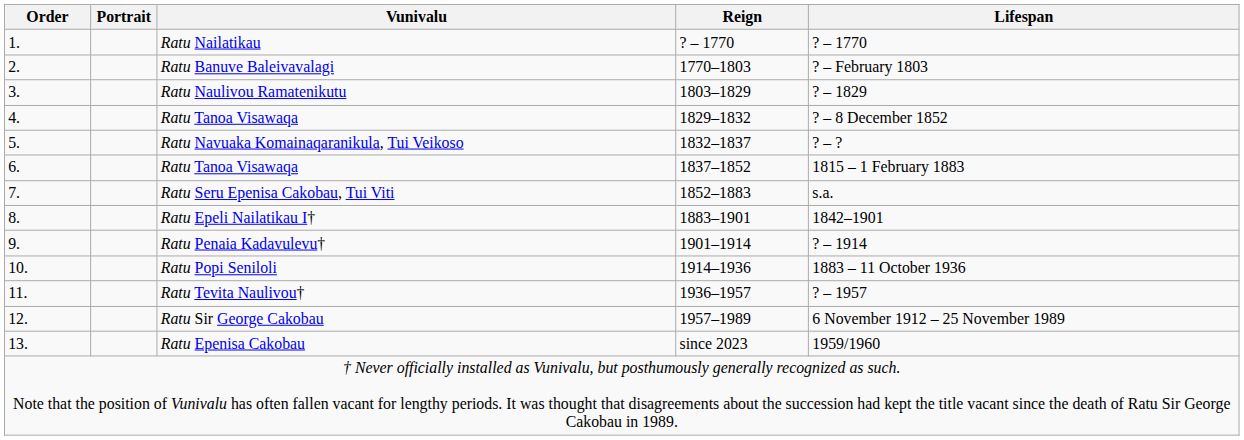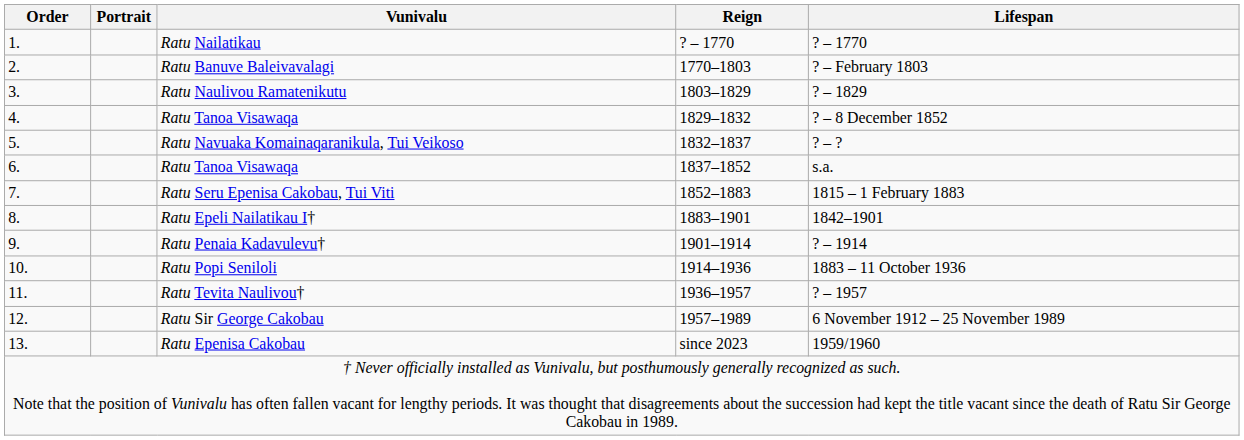(888, 167) 1815 – 1 February 1883 -> (823, 167) s.a.
(823, 192) s.a. -> (888, 192) 1815 – 1 February 1883
